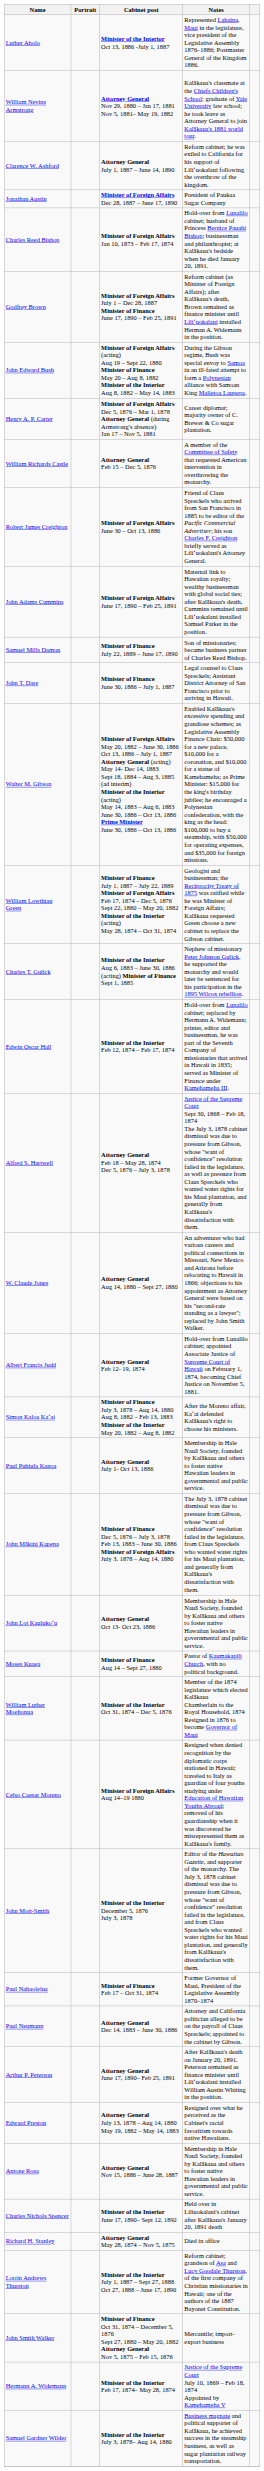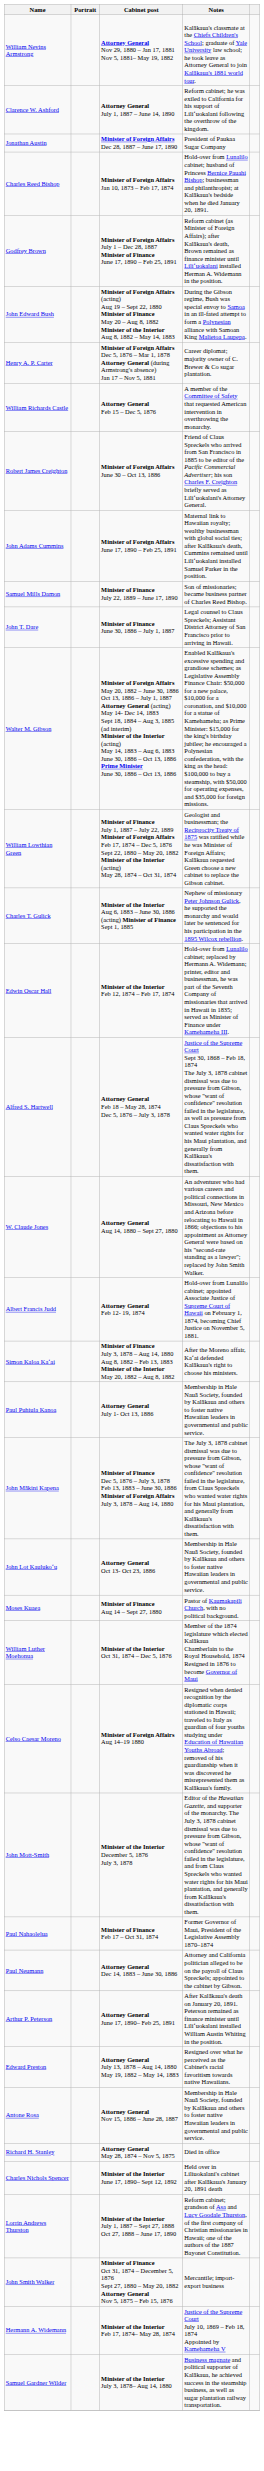- row: (23, 43)
rows swapped: (37, 2216) <-> (30, 2241)
